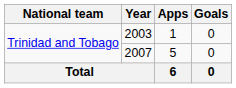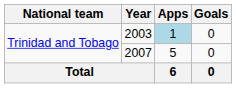(173, 33) no background -> (173, 33) lightblue background
